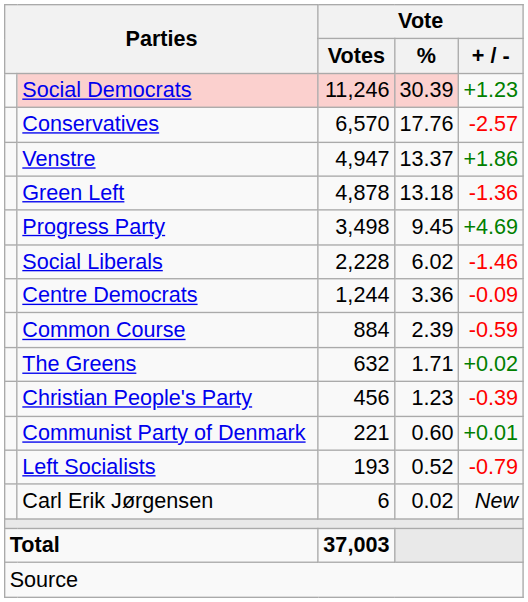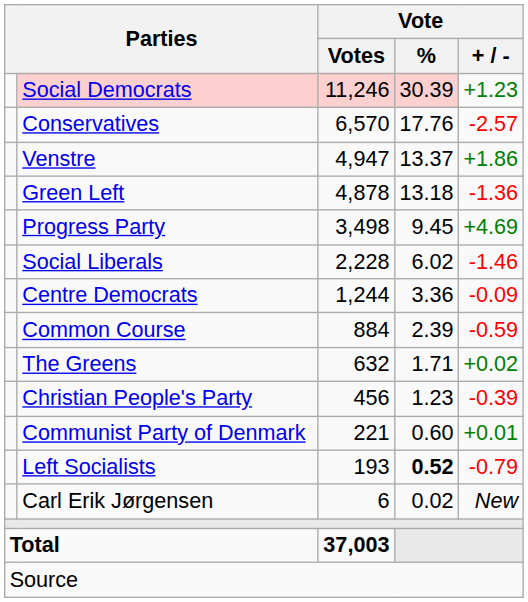(432, 466) normal -> (432, 466) bold
